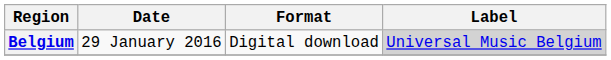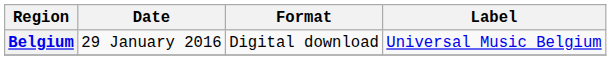(494, 43) lightgrey background -> (494, 43) no background
